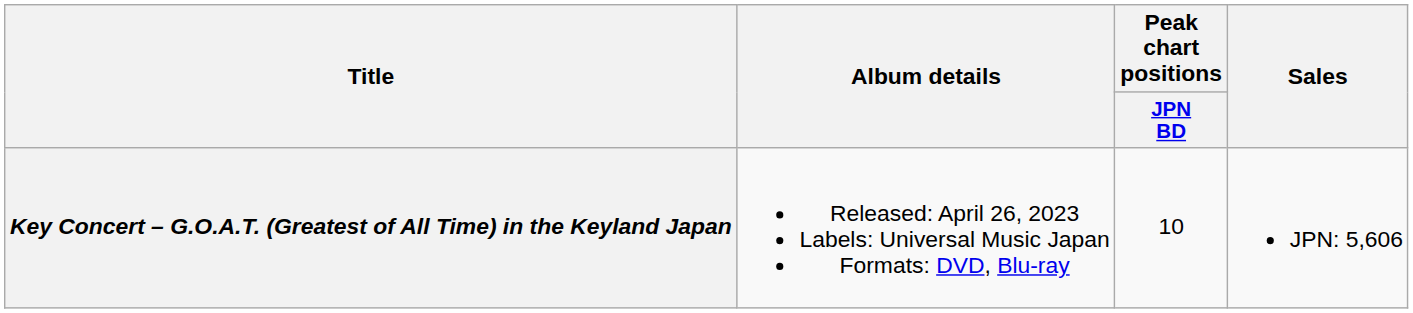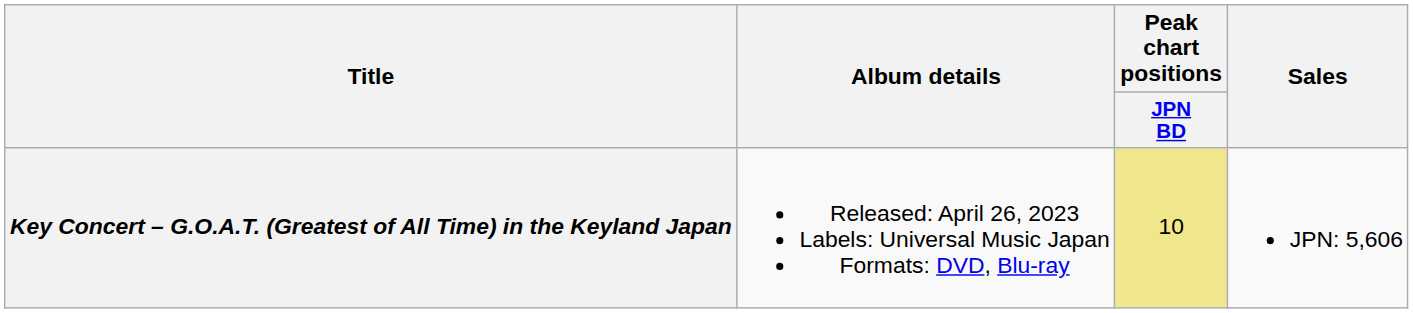(1171, 227) no background -> (1171, 227) khaki background
